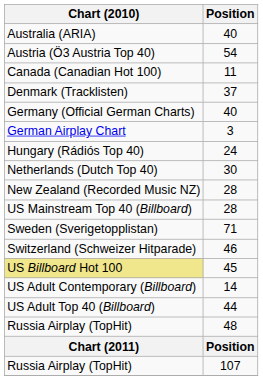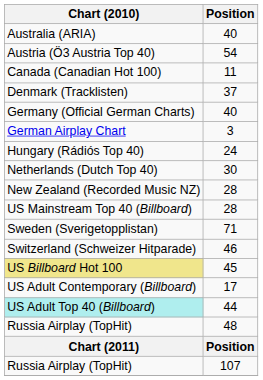(230, 287) 14 -> (230, 287) 17
(81, 307) no background -> (81, 307) paleturquoise background
